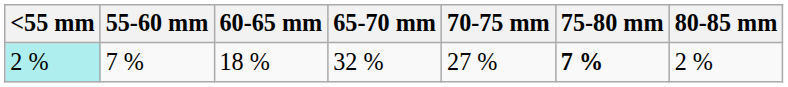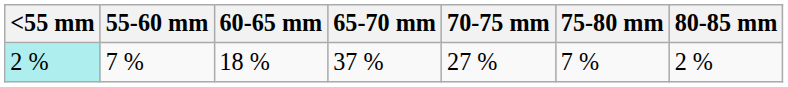(358, 61) 32 % -> (358, 61) 37 %
(582, 61) bold -> (580, 61) normal
